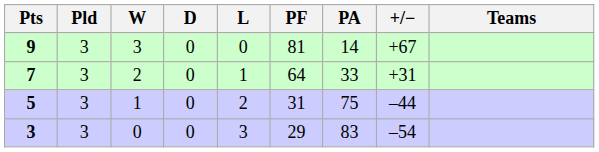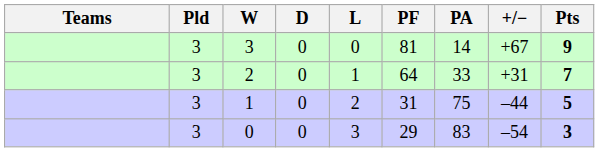columns swapped: (512, 18) <-> (31, 18)
